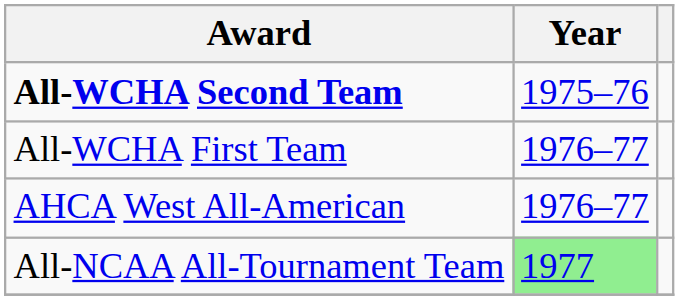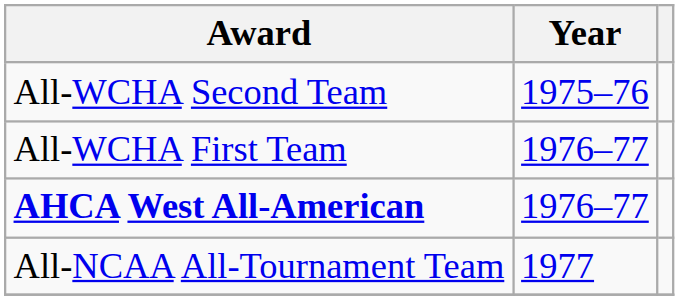(208, 91) bold -> (200, 91) normal
(209, 206) normal -> (219, 206) bold
(558, 264) lightgreen background -> (558, 264) no background
